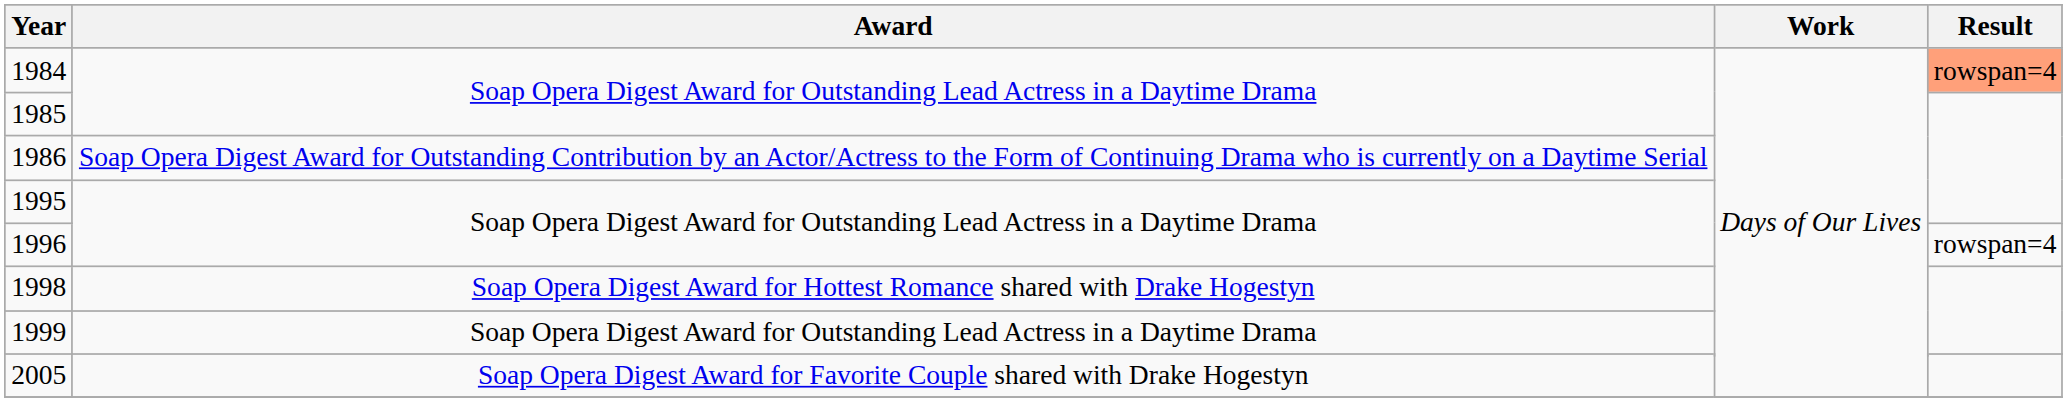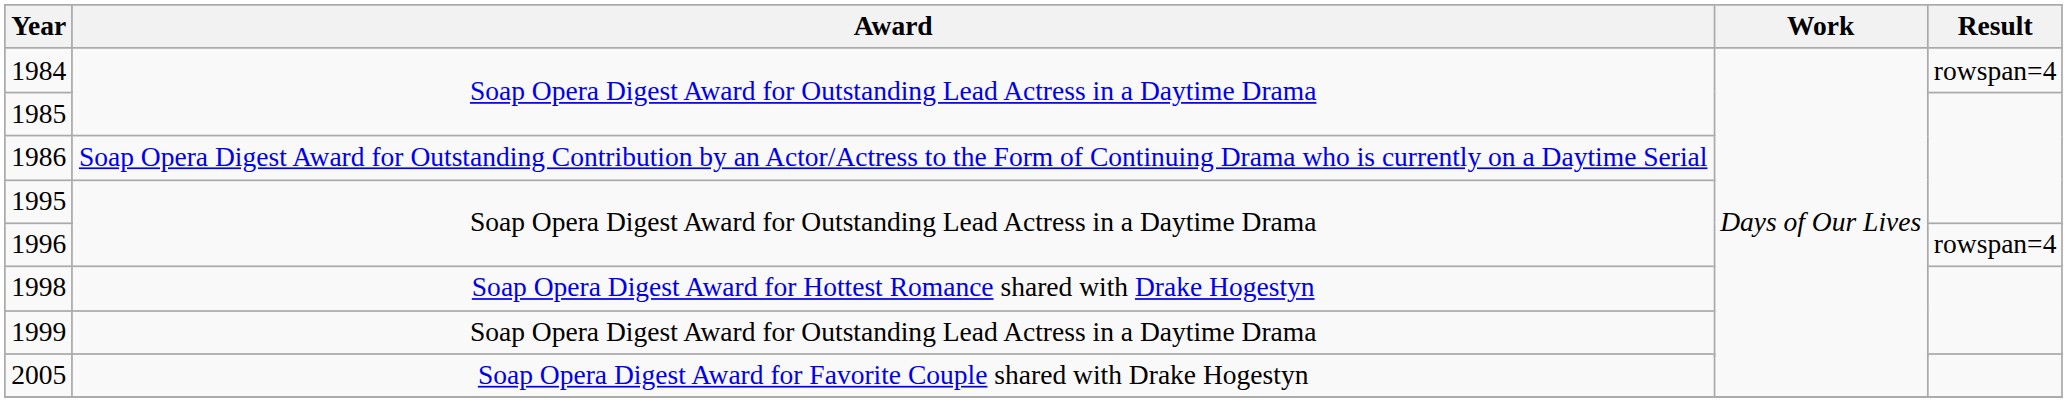(1995, 69) lightsalmon background -> (1995, 69) no background
